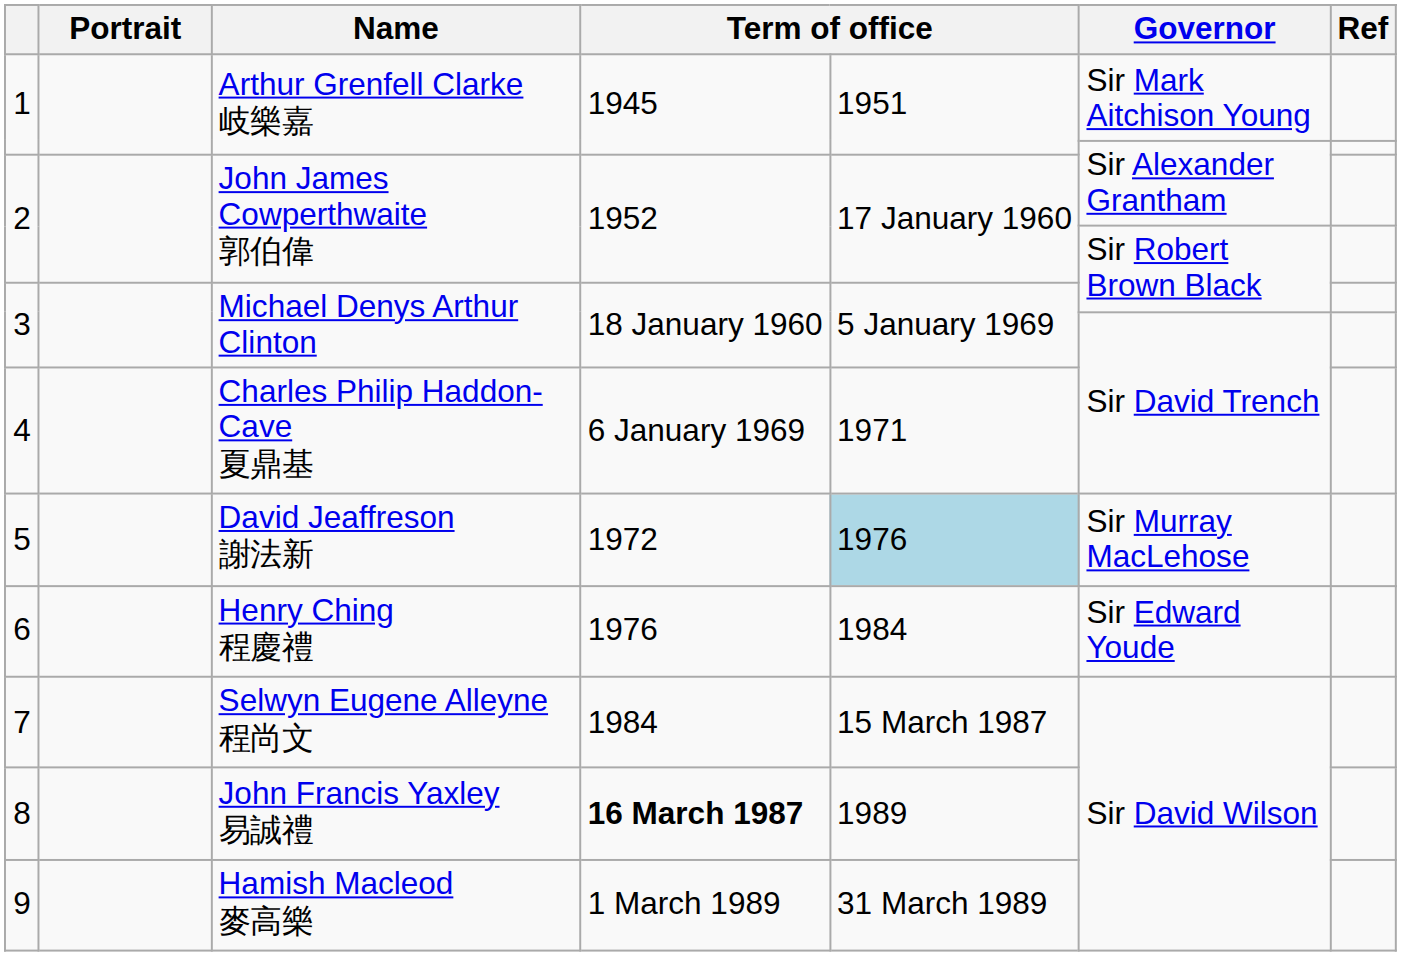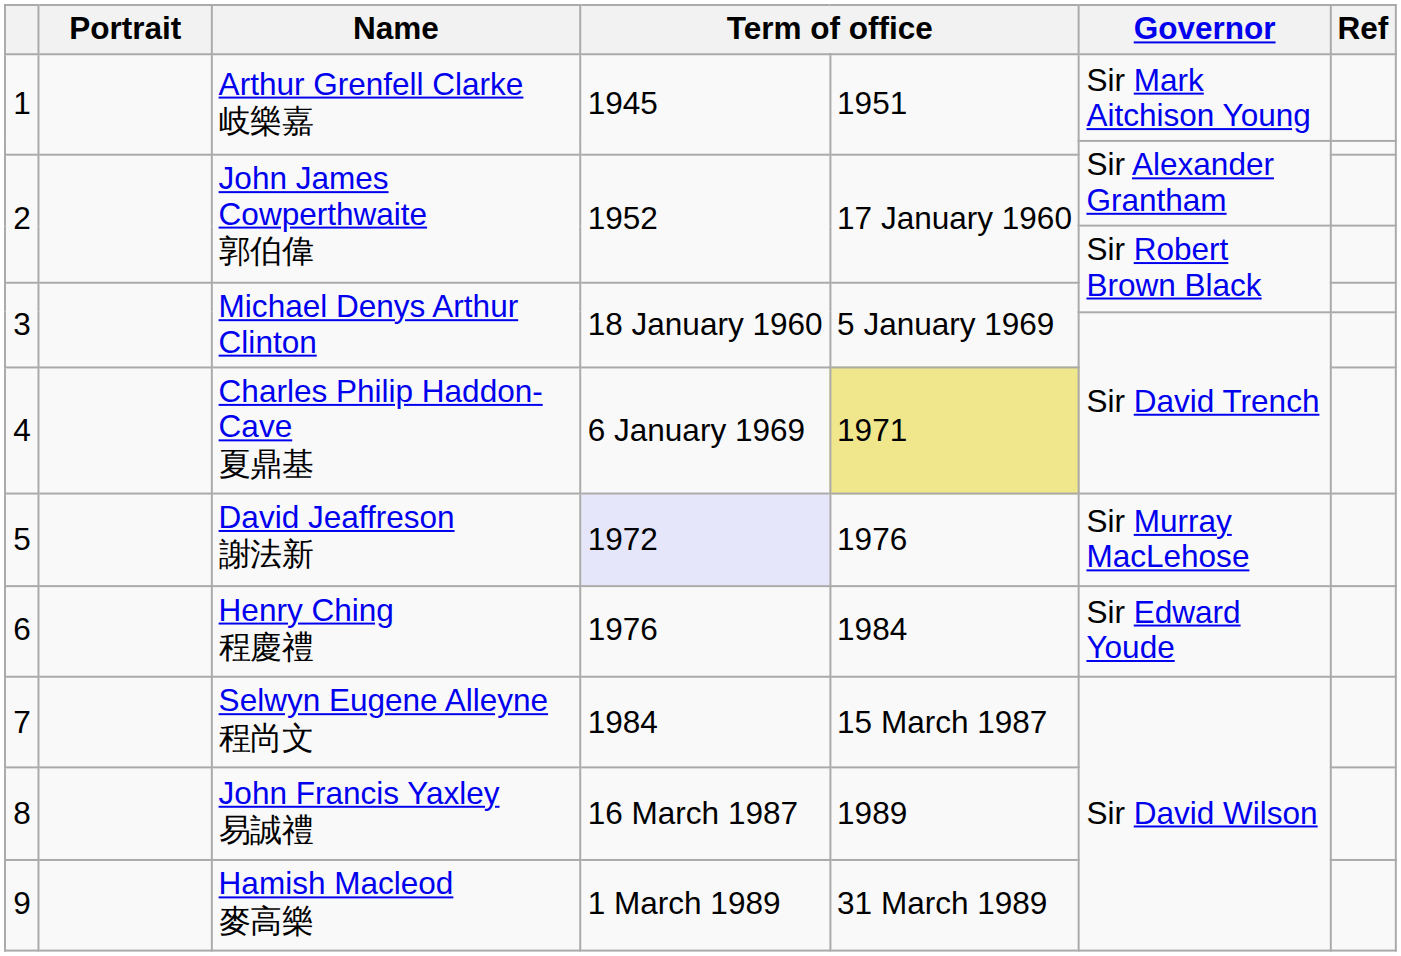(872, 430) no background -> (872, 430) khaki background
(623, 539) no background -> (623, 539) lavender background
(872, 539) lightblue background -> (872, 539) no background
(696, 813) bold -> (693, 813) normal
